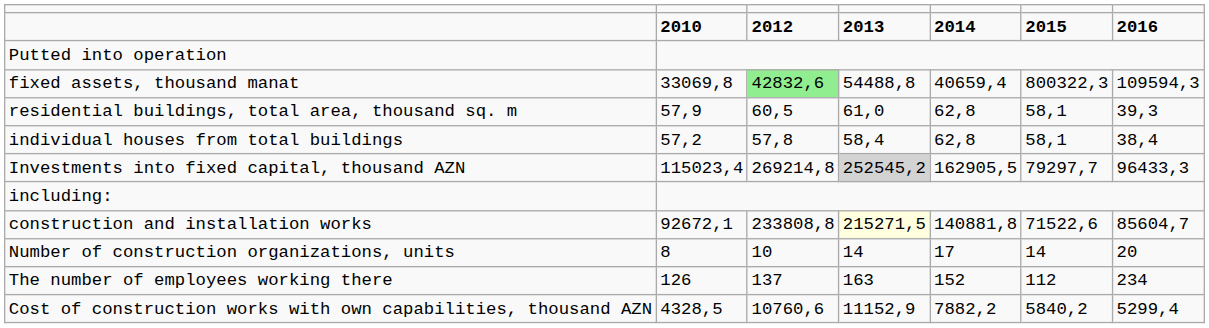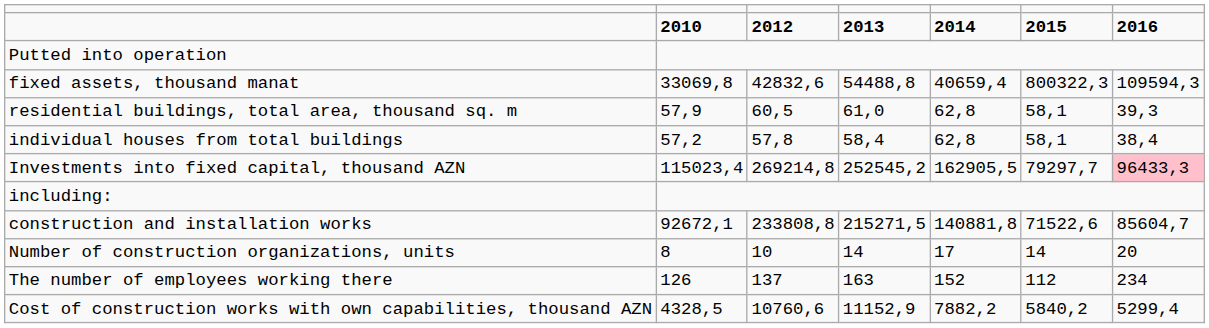(788, 83) lightgreen background -> (788, 83) no background
(884, 168) lightgrey background -> (884, 168) no background
(1153, 168) no background -> (1153, 168) pink background
(884, 224) lightyellow background -> (884, 224) no background
